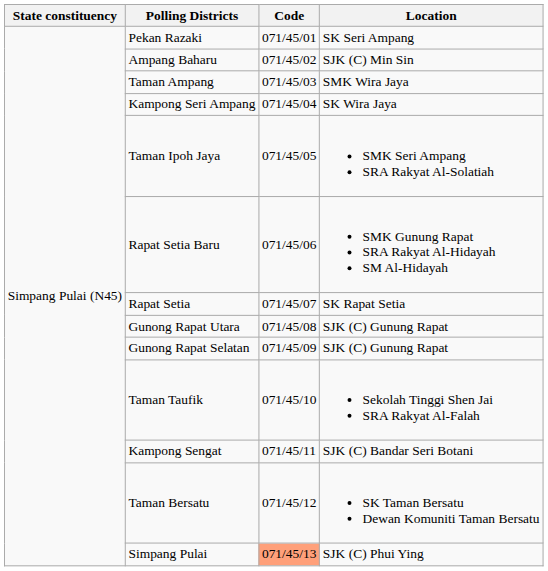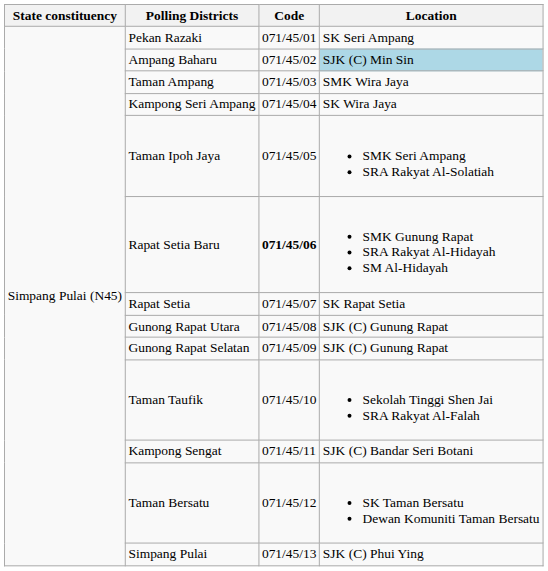(368, 59) no background -> (368, 59) lightblue background
(289, 244) normal -> (289, 244) bold
(289, 554) lightsalmon background -> (289, 554) no background
